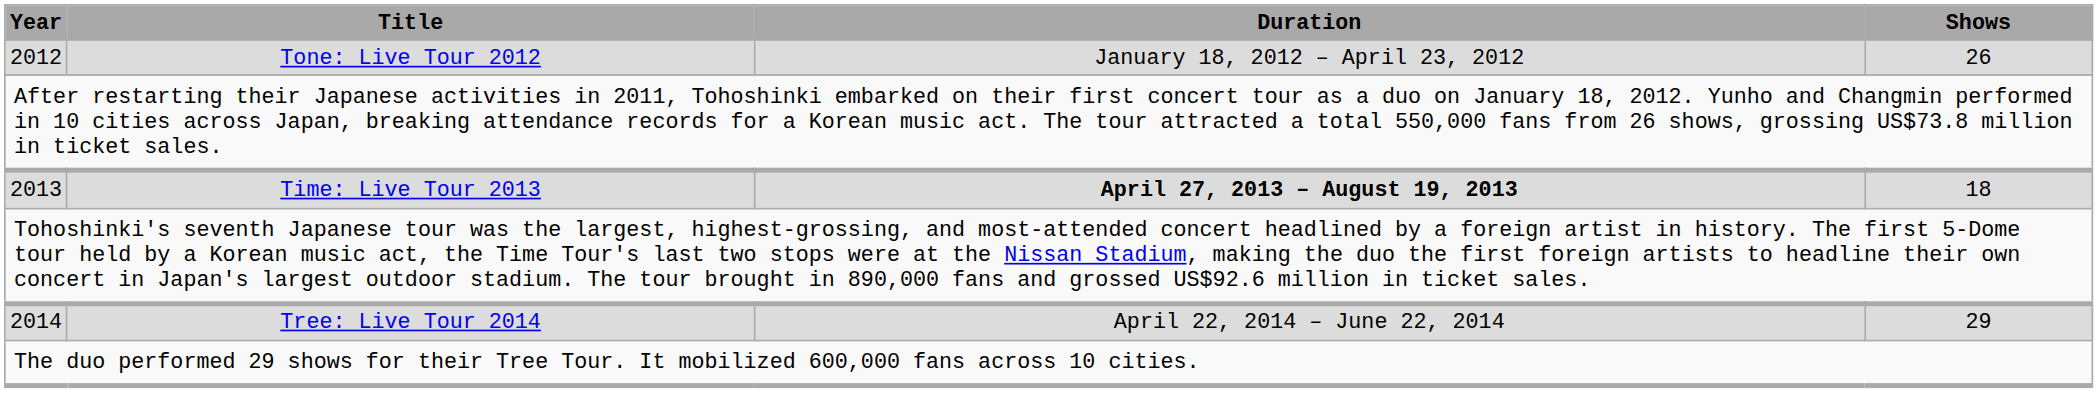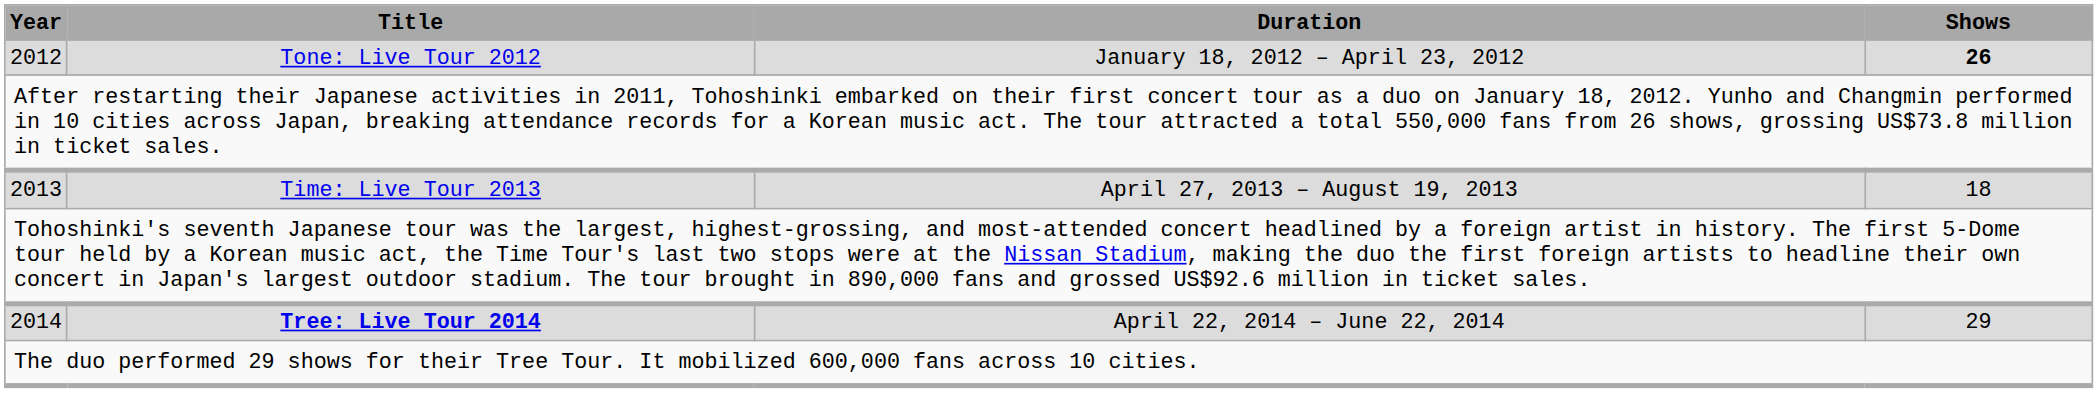(1978, 58) normal -> (1978, 58) bold
(1309, 190) bold -> (1309, 190) normal
(411, 322) normal -> (411, 322) bold
